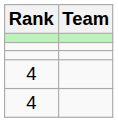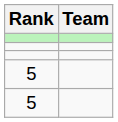(31, 73) 4 -> (31, 73) 5
(31, 102) 4 -> (31, 102) 5
